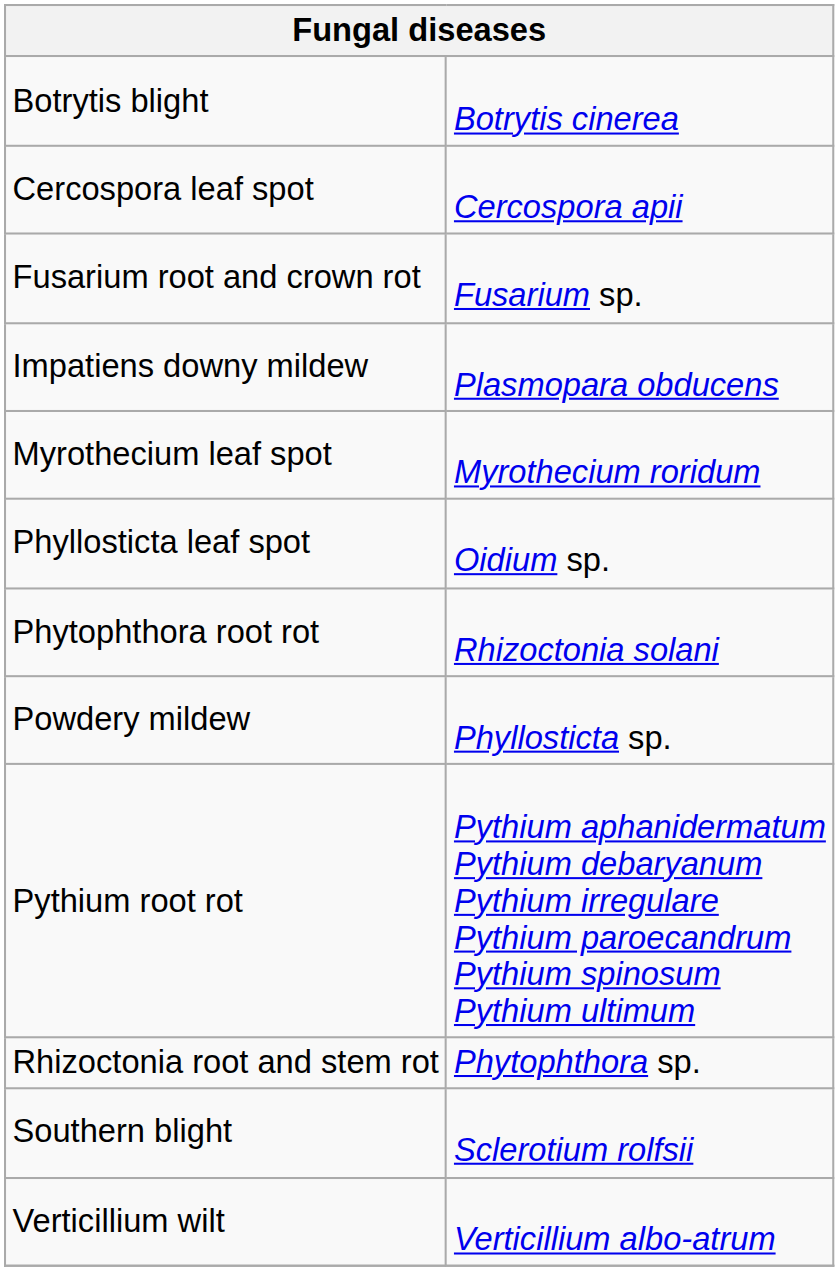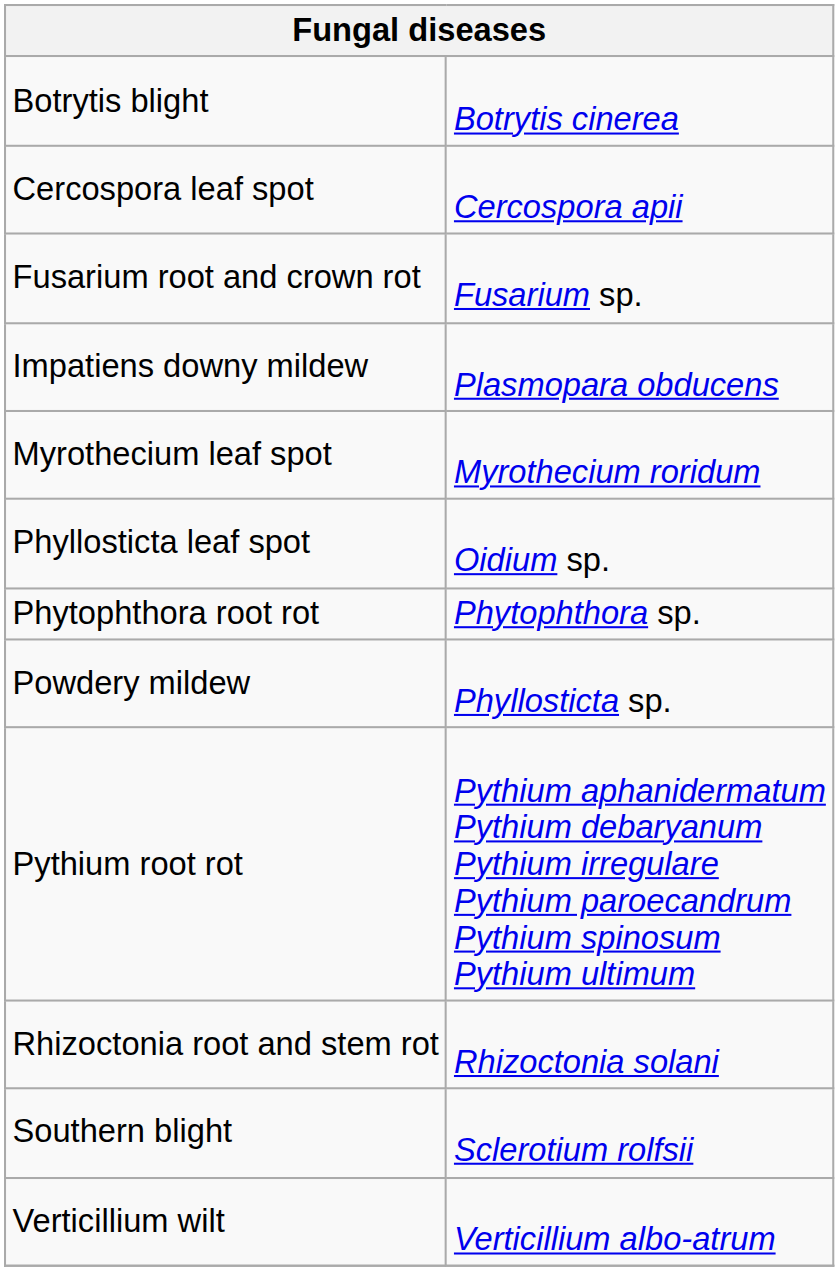(586, 649) Rhizoctonia solani -> (577, 613) Phytophthora sp.
(577, 1062) Phytophthora sp. -> (586, 1062) Rhizoctonia solani
